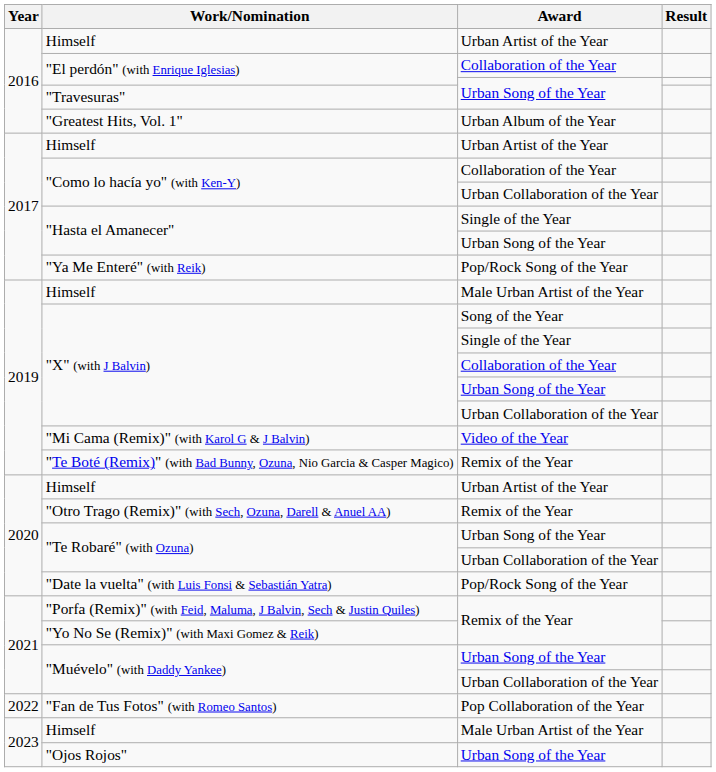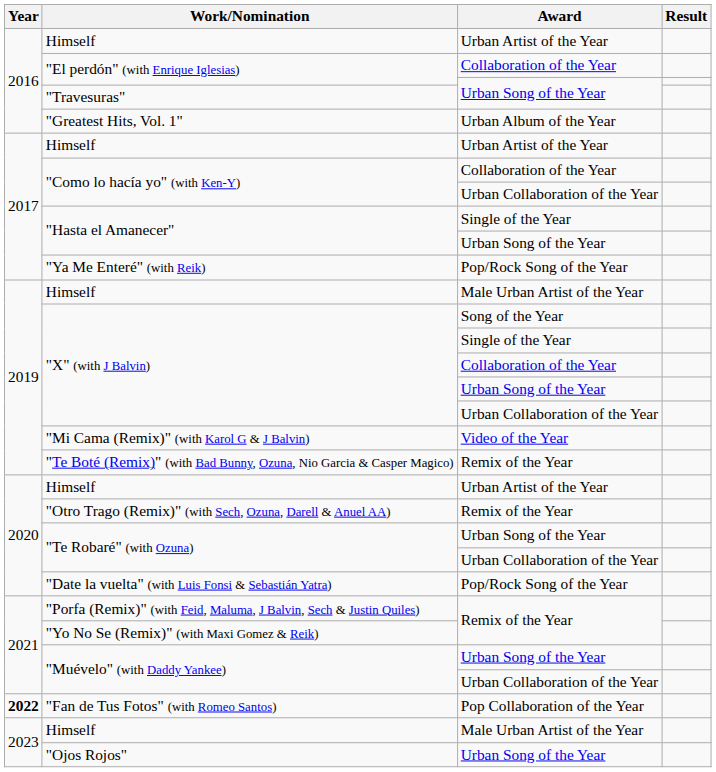(23, 705) normal -> (23, 705) bold
